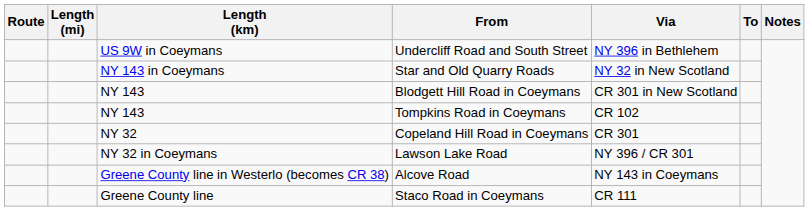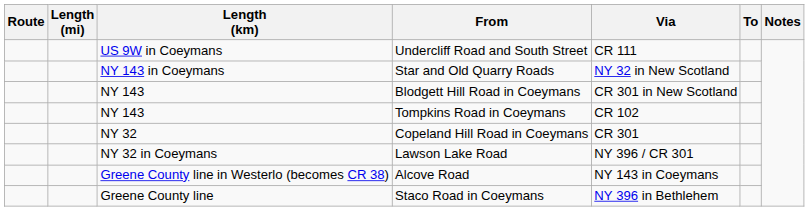(656, 50) NY 396 in Bethlehem -> (616, 50) CR 111
(616, 196) CR 111 -> (656, 196) NY 396 in Bethlehem
